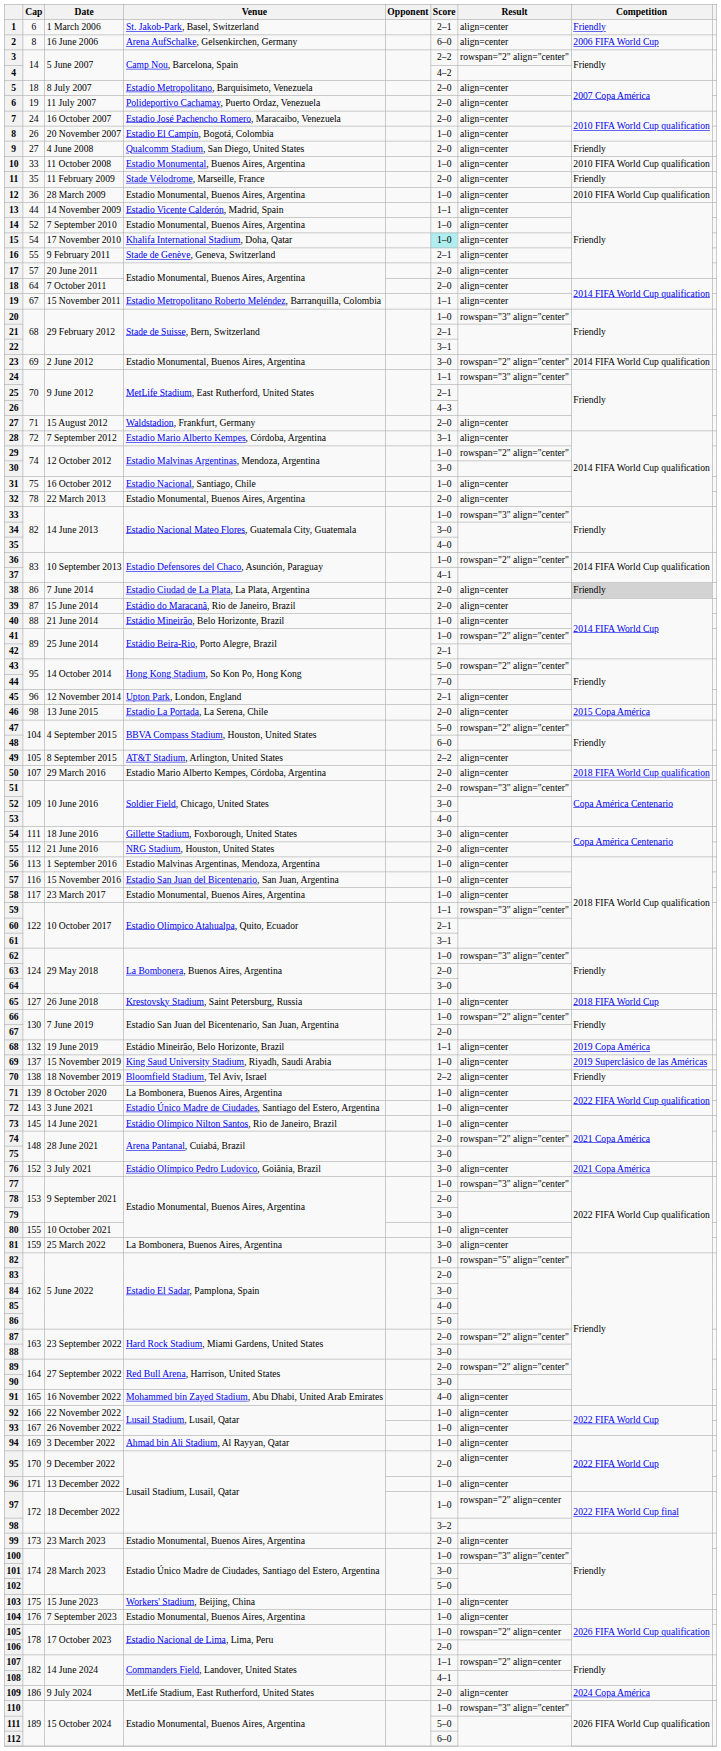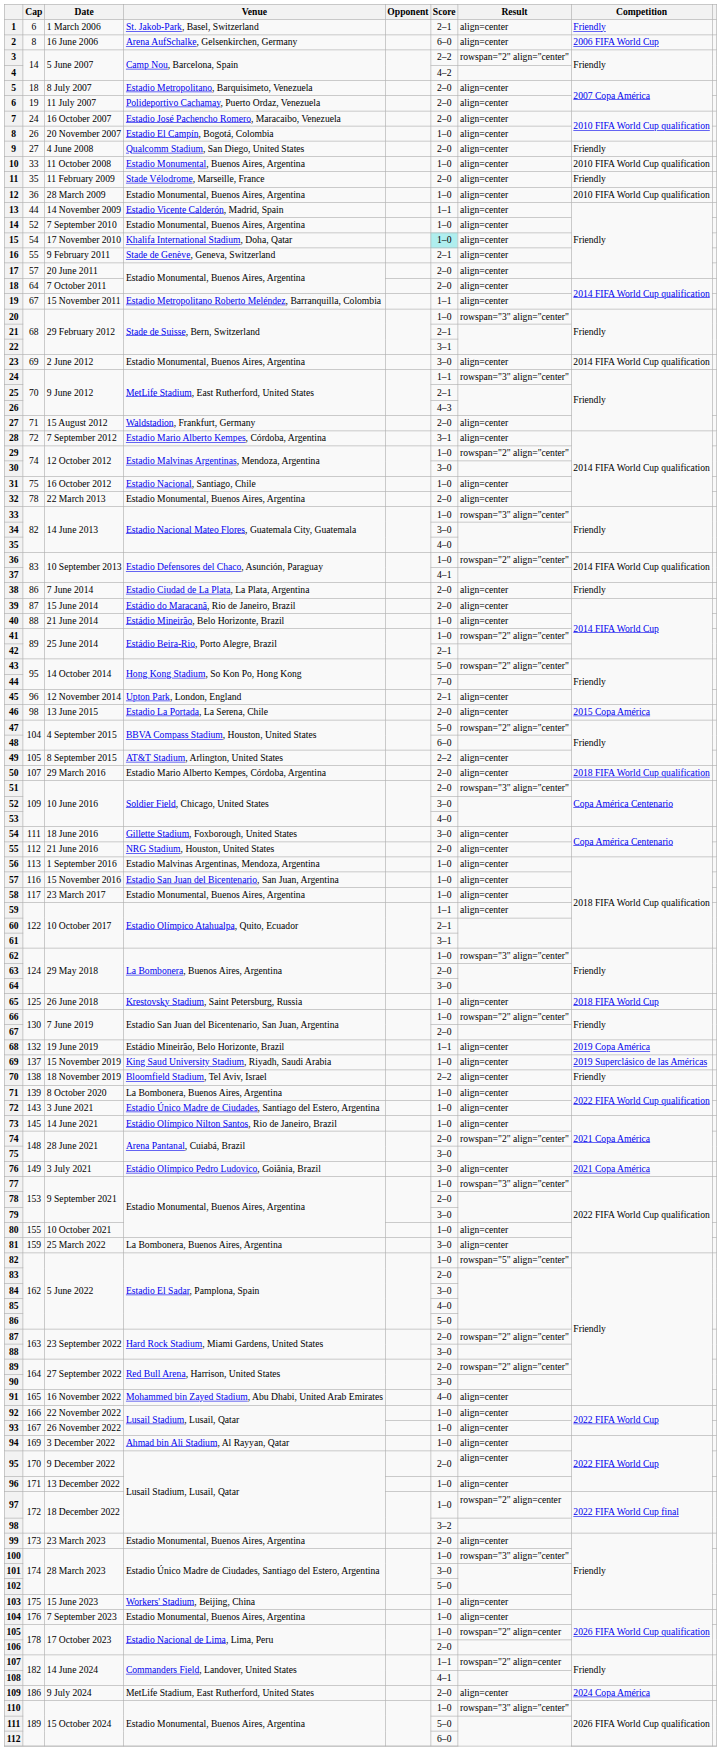(514, 362) rowspan="2" align="center" -> (484, 362) align=center
(590, 590) lightgrey background -> (590, 590) no background
(514, 910) rowspan="3" align="center" -> (484, 910) align=center
(34, 1001) 127 -> (34, 1001) 125
(34, 1169) 152 -> (34, 1169) 149
